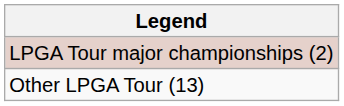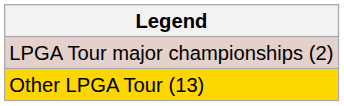(107, 85) no background -> (107, 85) gold background
